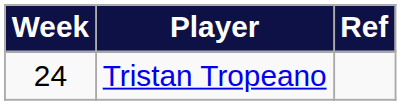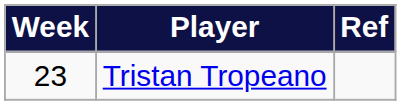(50, 75) 24 -> (50, 75) 23
